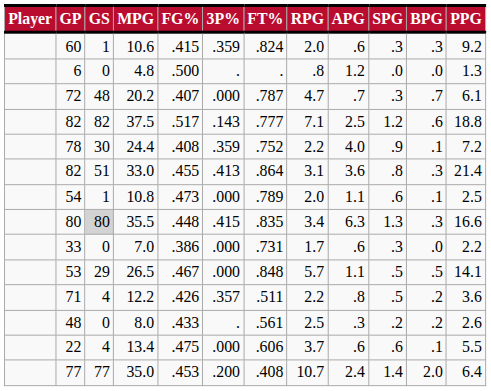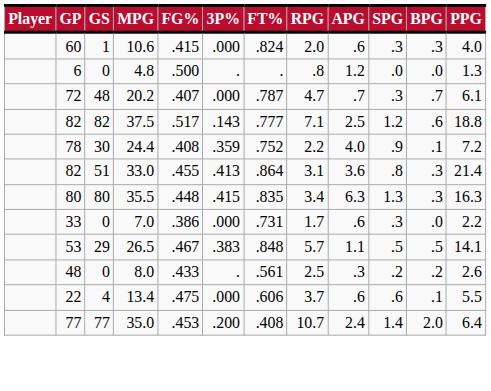(226, 46) .359 -> (226, 46) .000
(472, 46) 9.2 -> (472, 46) 4.0
- row: (140, 196)
(102, 221) lightgrey background -> (102, 196) no background
(468, 221) 16.6 -> (468, 196) 16.3
(226, 272) .000 -> (226, 247) .383
- row: (140, 297)
